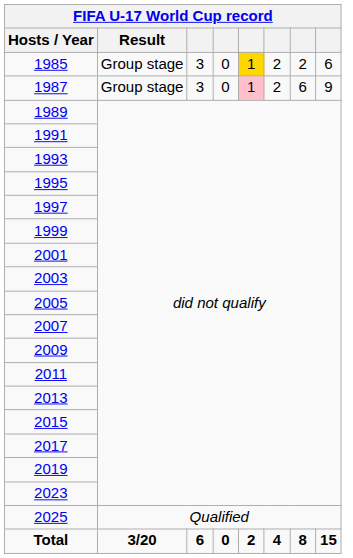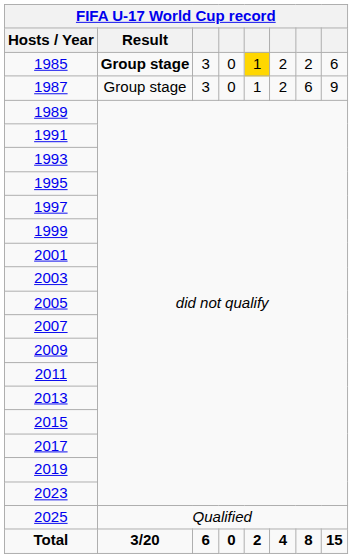(142, 64) normal -> (145, 64) bold
(251, 87) pink background -> (257, 87) no background
